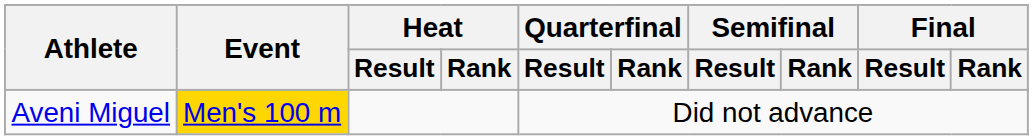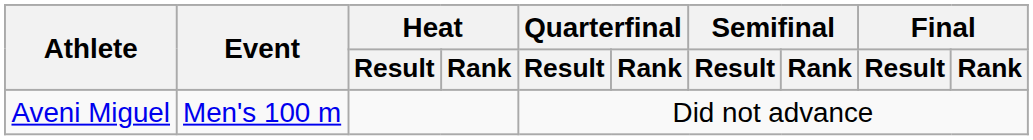(262, 113) gold background -> (262, 113) no background
